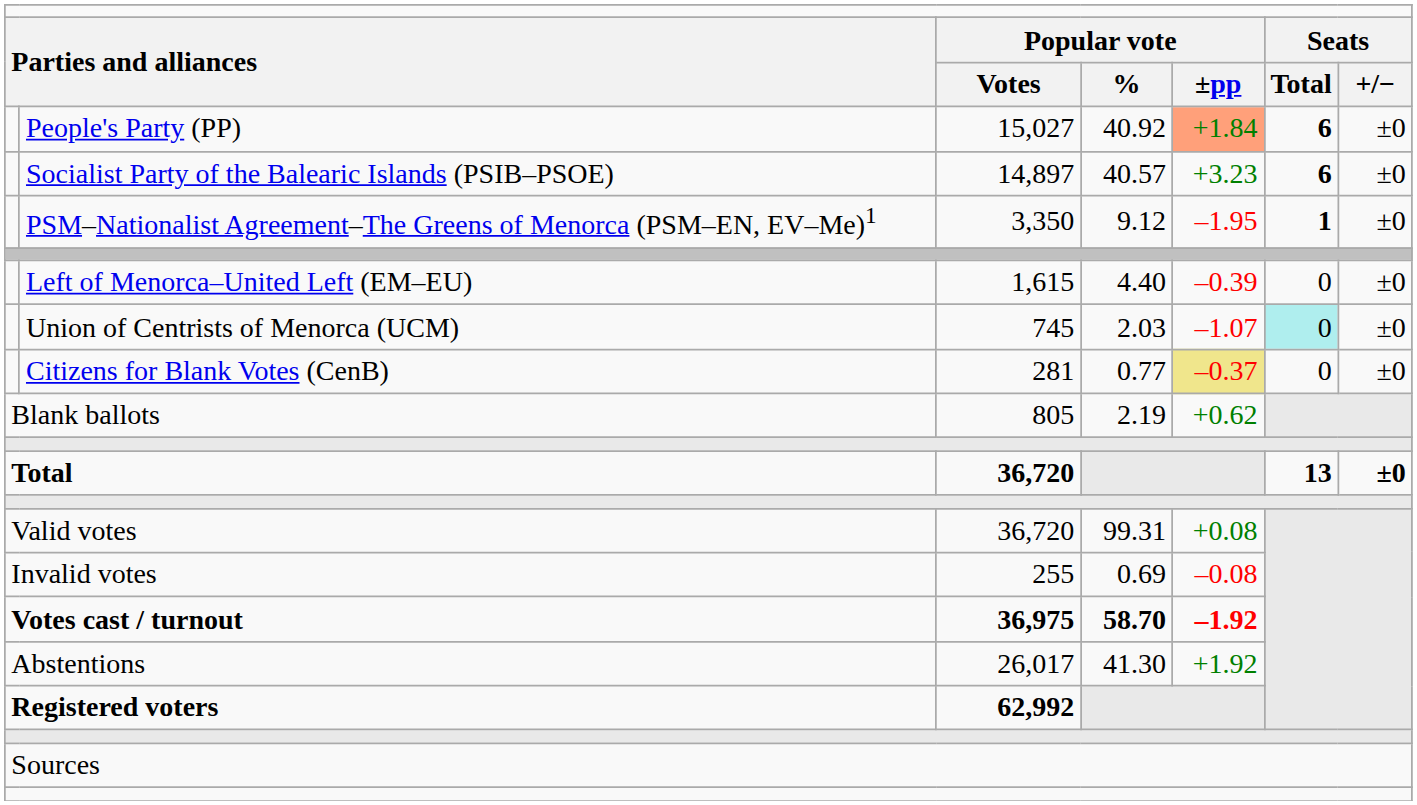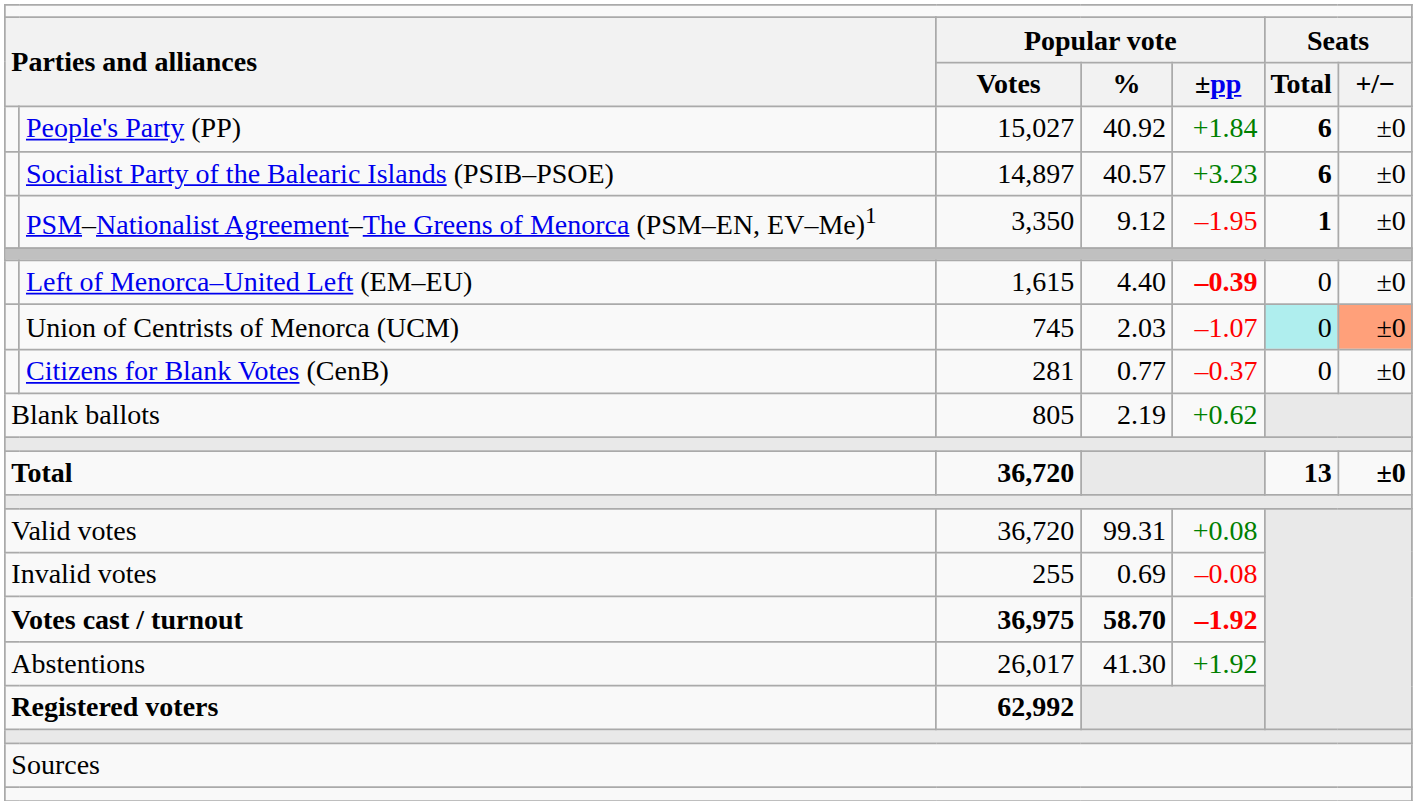(1225, 128) lightsalmon background -> (1225, 128) no background
(1226, 282) normal -> (1226, 282) bold
(1391, 326) no background -> (1391, 326) lightsalmon background
(1226, 370) khaki background -> (1226, 370) no background
